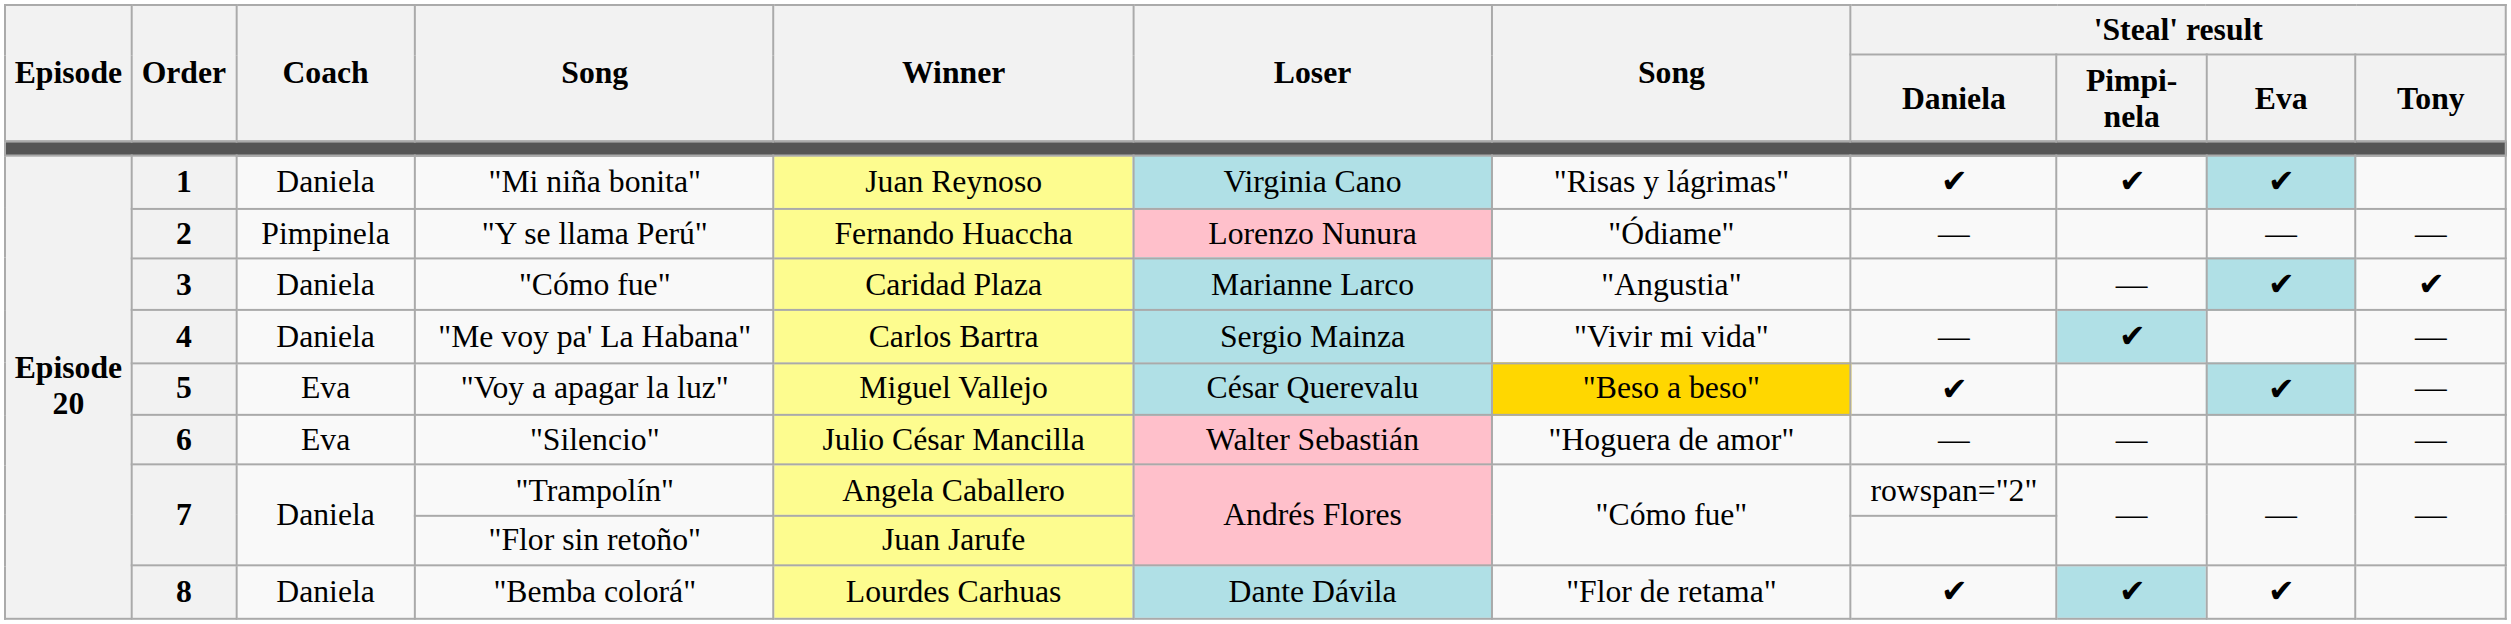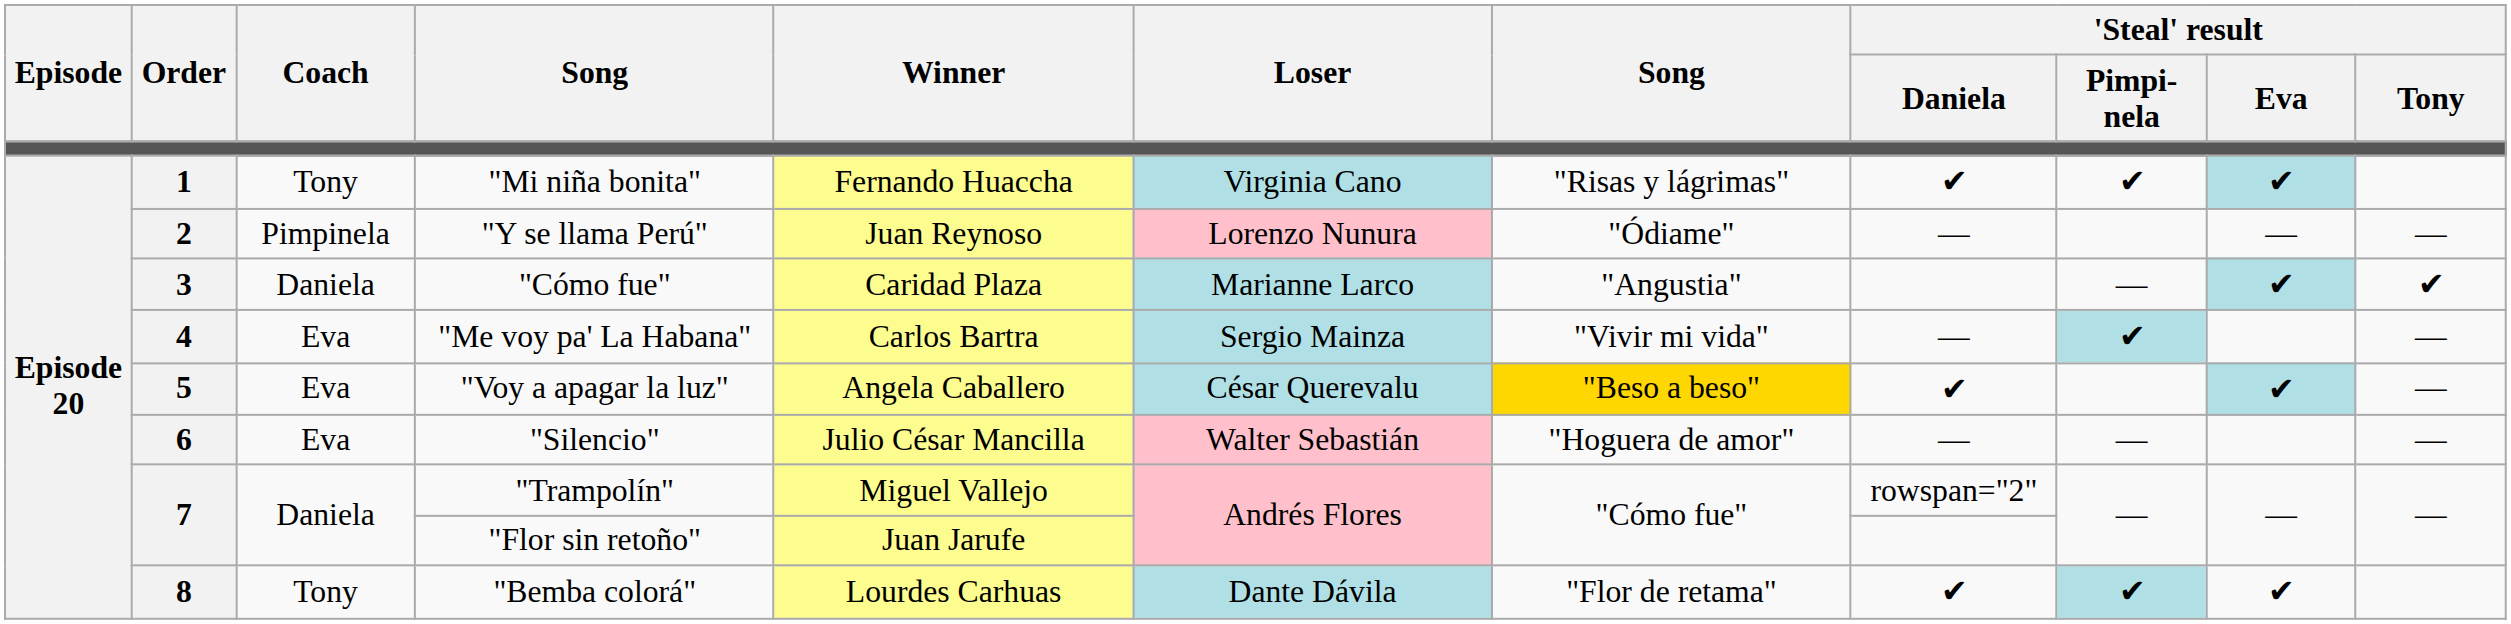(326, 181) Daniela -> (326, 181) Tony
(954, 181) Juan Reynoso -> (954, 181) Fernando Huaccha
(954, 232) Fernando Huaccha -> (954, 232) Juan Reynoso
(326, 336) Daniela -> (326, 336) Eva
(954, 388) Miguel Vallejo -> (954, 388) Angela Caballero
(954, 489) Angela Caballero -> (954, 489) Miguel Vallejo
(326, 591) Daniela -> (326, 591) Tony
